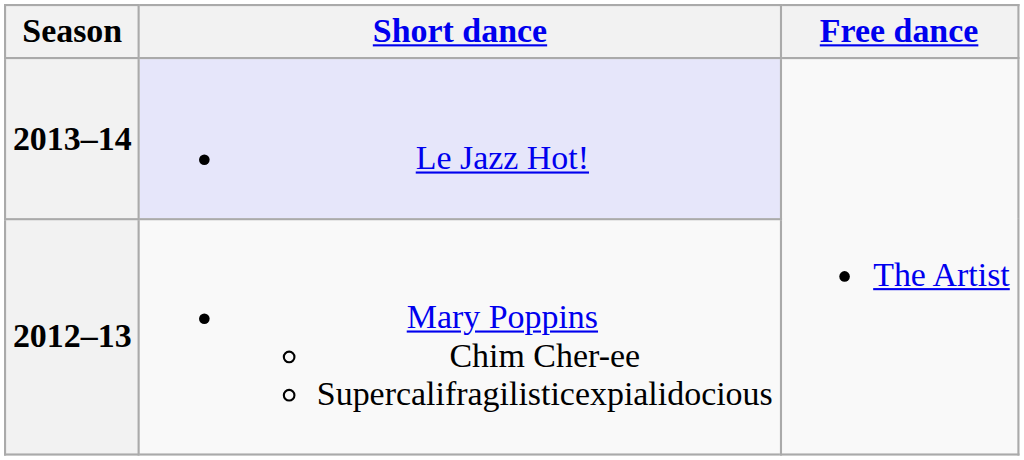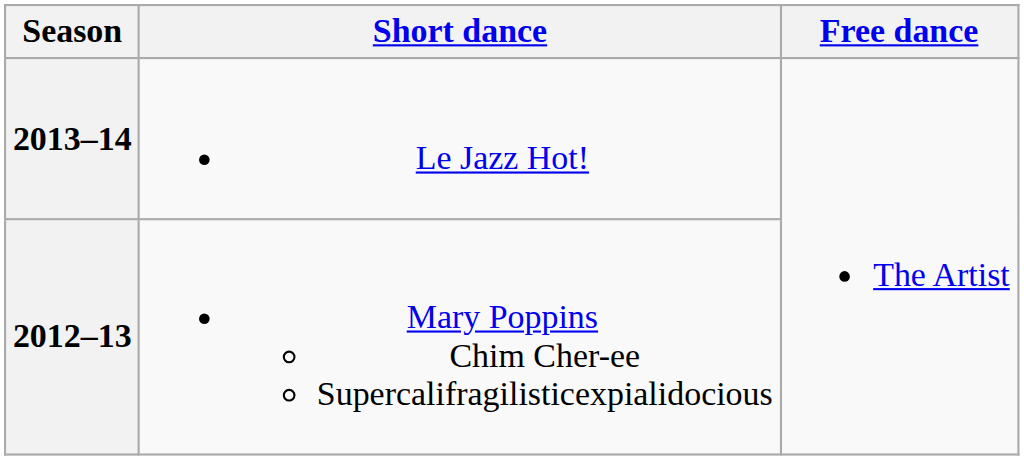(460, 158) lavender background -> (460, 158) no background
